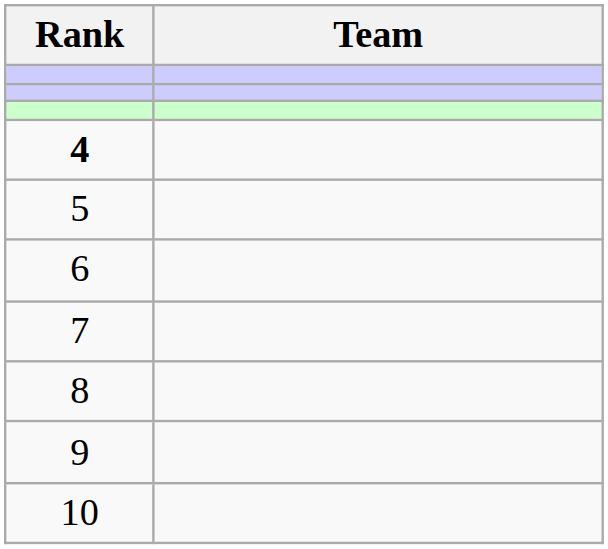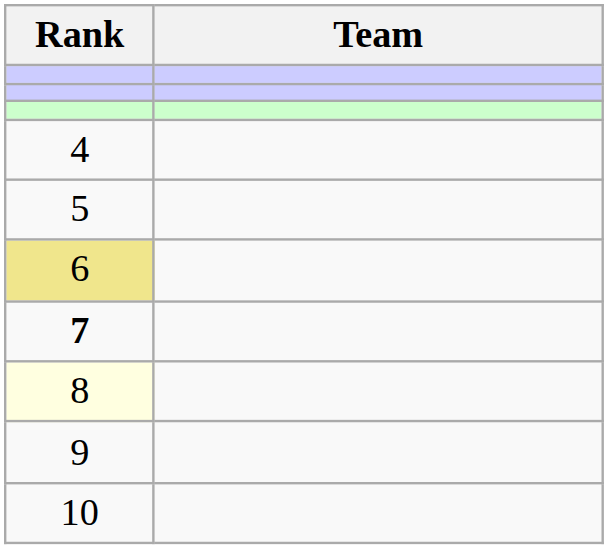(80, 148) bold -> (80, 148) normal
(80, 269) no background -> (80, 269) khaki background
(80, 330) normal -> (80, 330) bold
(80, 390) no background -> (80, 390) lightyellow background
